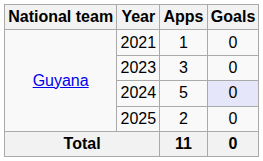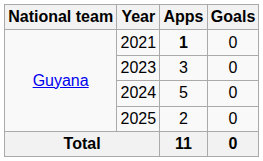(183, 42) normal -> (183, 42) bold
(233, 93) lavender background -> (233, 93) no background
